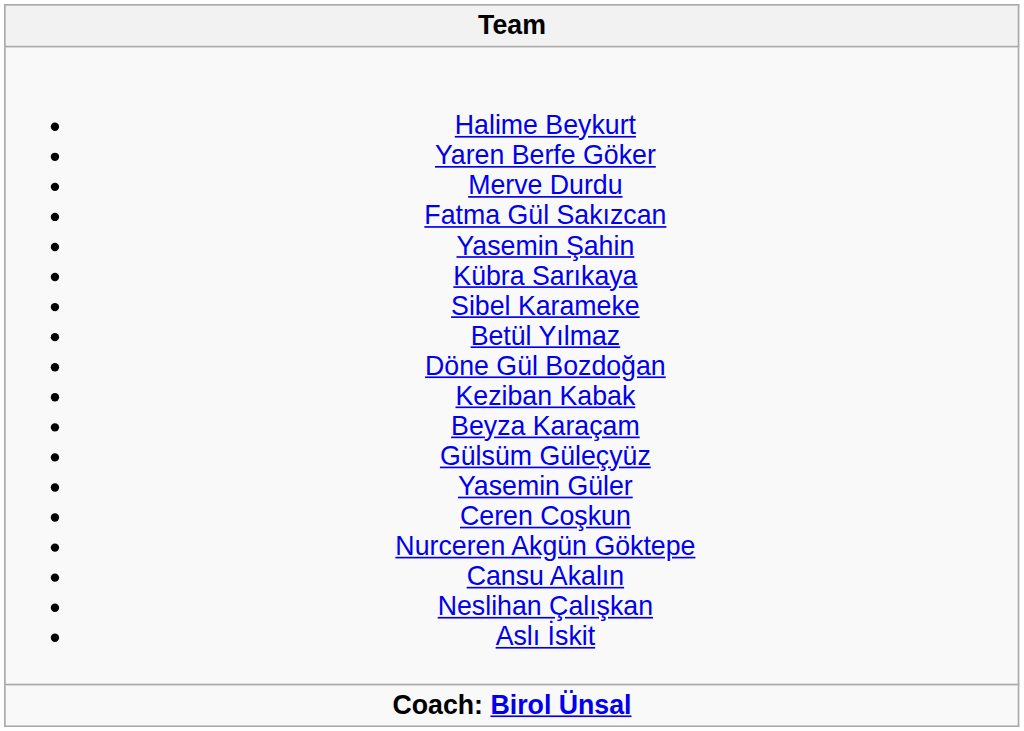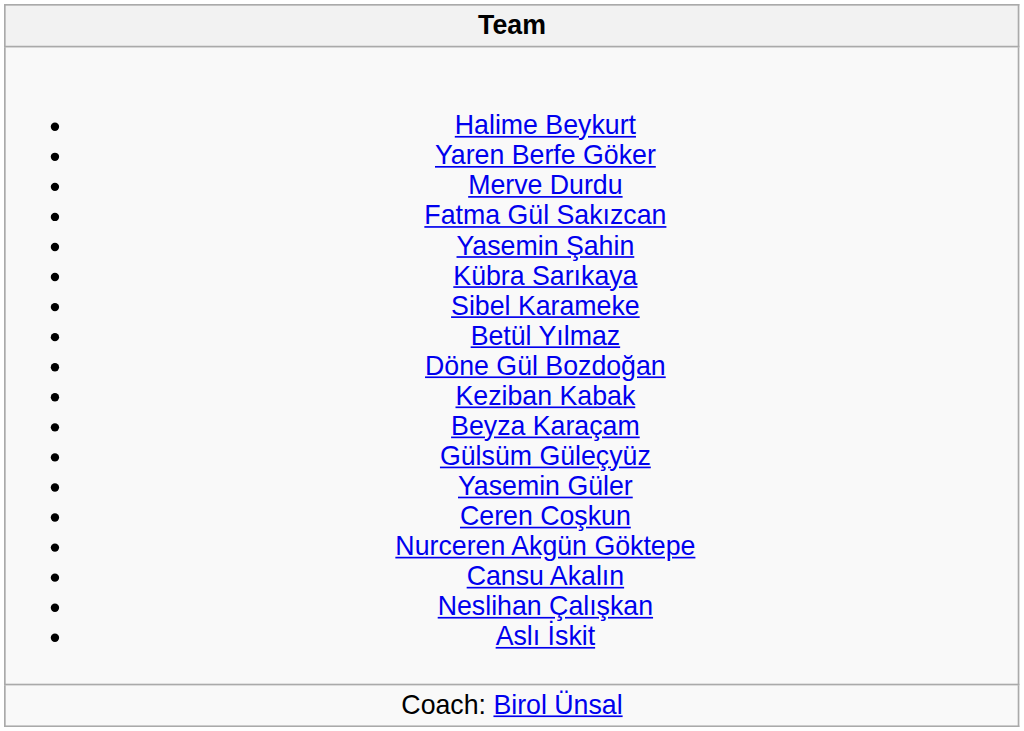(512, 704) bold -> (512, 704) normal
